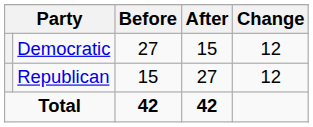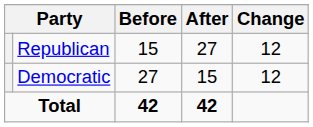rows swapped: (63, 77) <-> (64, 48)
